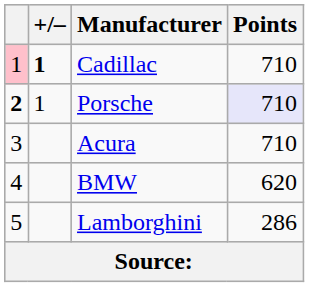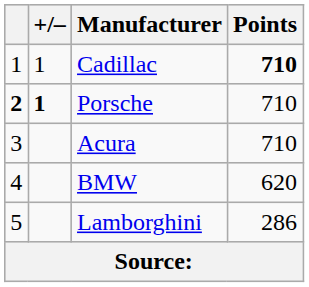(16, 64) pink background -> (16, 64) no background
(40, 64) bold -> (40, 64) normal
(279, 64) normal -> (279, 64) bold
(40, 103) normal -> (40, 103) bold
(279, 103) lavender background -> (279, 103) no background
